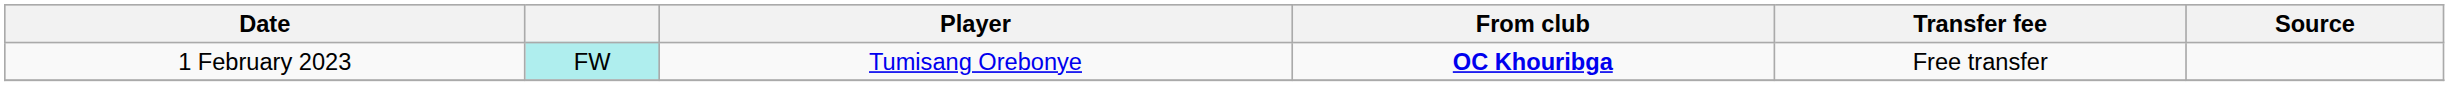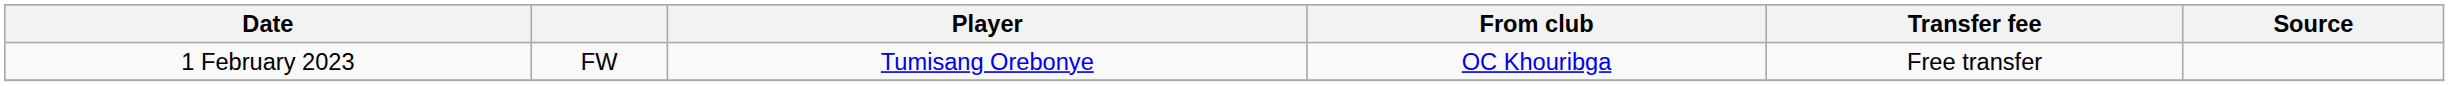(592, 61) paleturquoise background -> (599, 61) no background
(1533, 61) bold -> (1537, 61) normal
